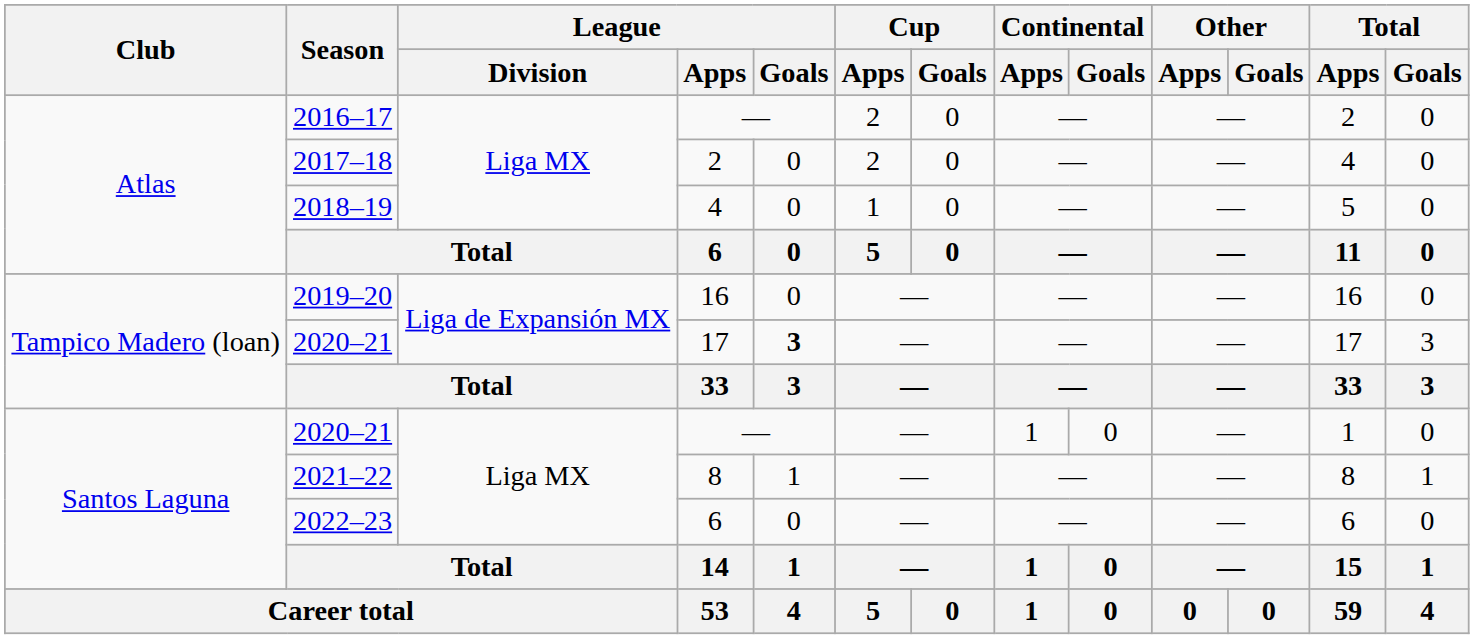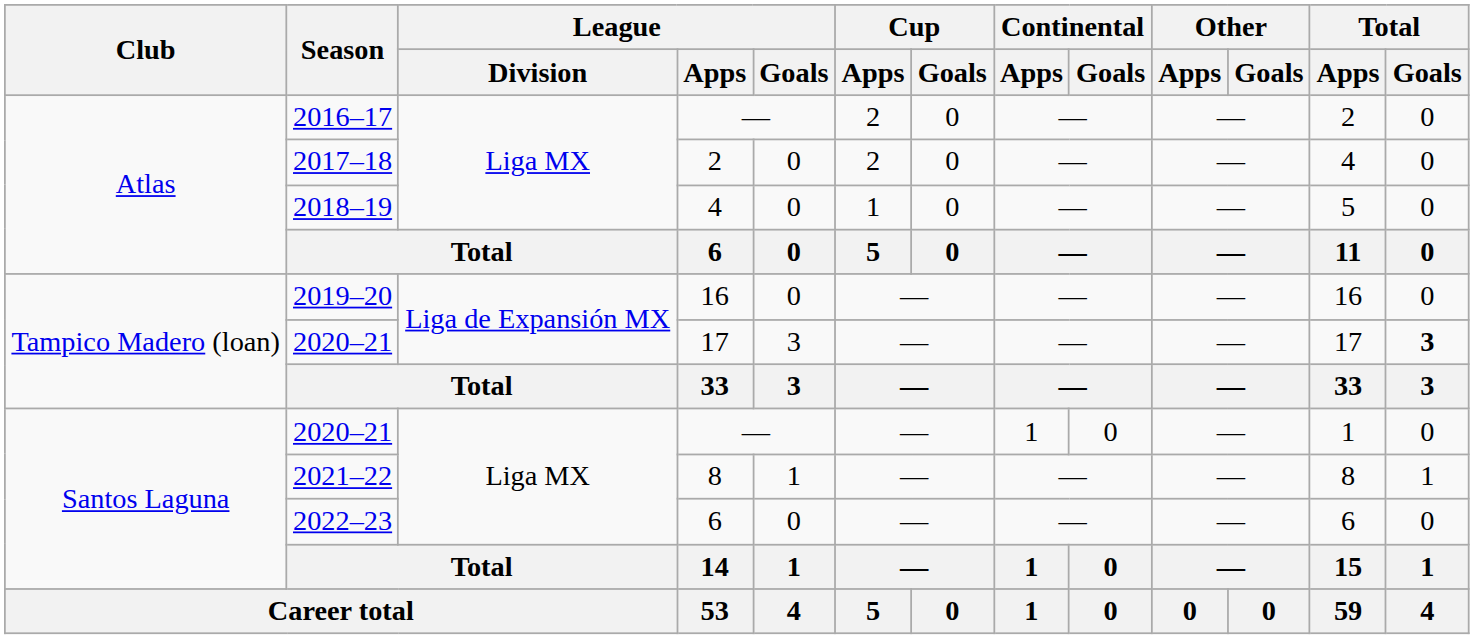(794, 341) bold -> (794, 341) normal
(1427, 341) normal -> (1427, 341) bold
